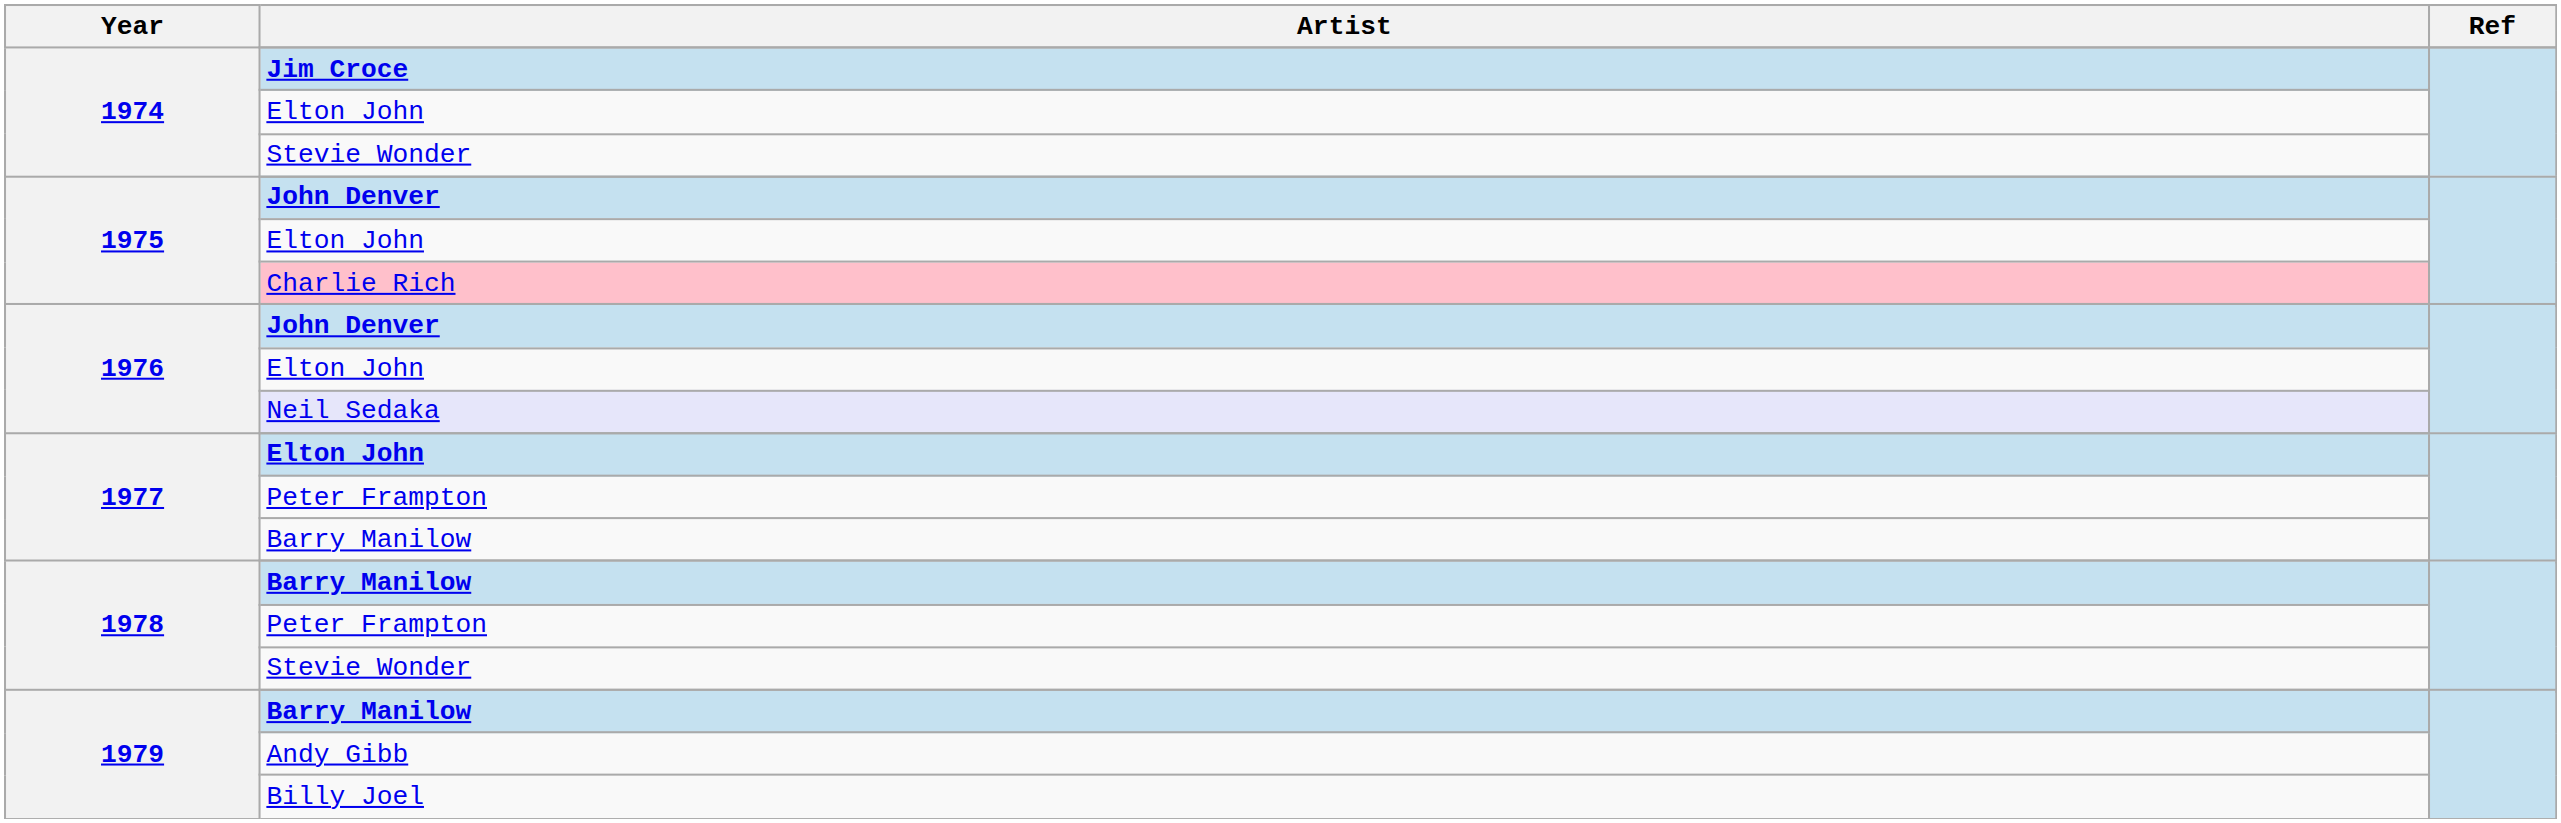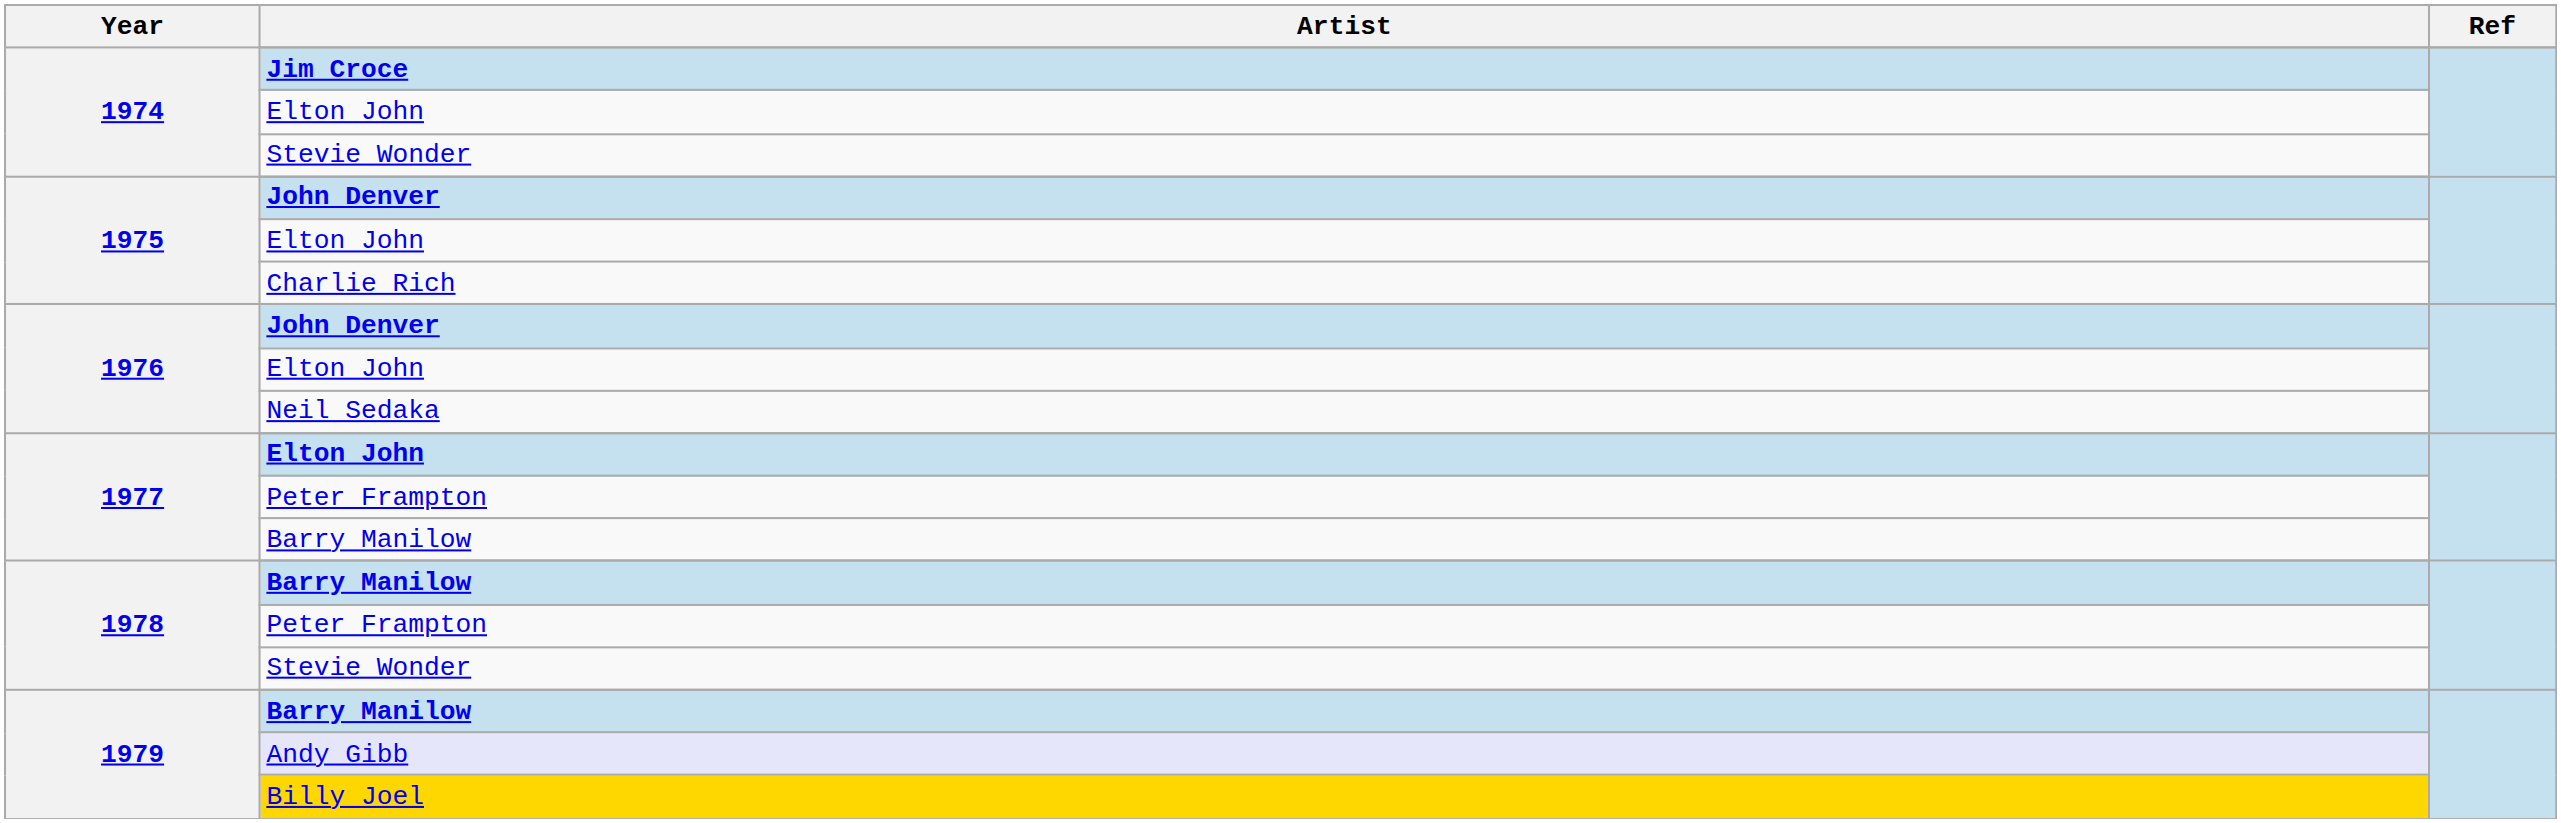(361, 283) pink background -> (361, 283) no background
(353, 412) lavender background -> (353, 412) no background
(337, 754) no background -> (337, 754) lavender background
(345, 797) no background -> (345, 797) gold background
